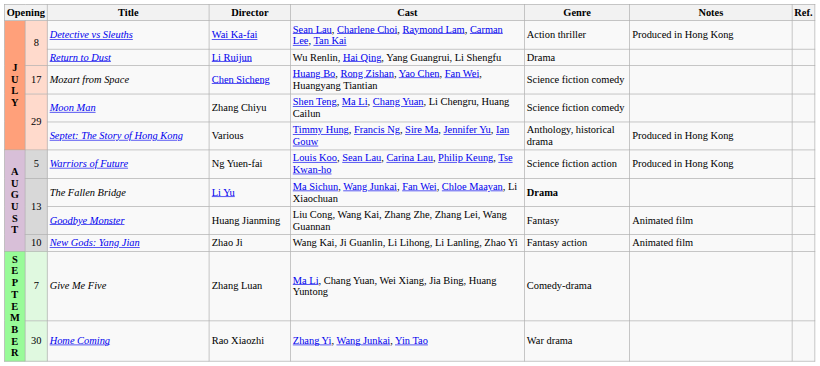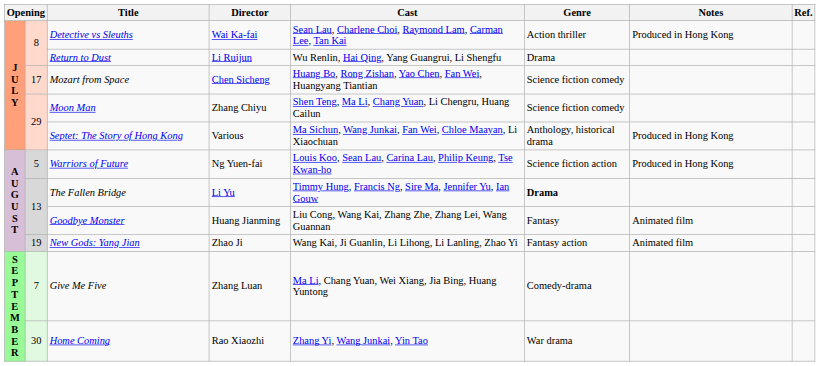(401, 136) Timmy Hung, Francis Ng, Sire Ma, Jennifer Yu, Ian Gouw -> (405, 136) Ma Sichun, Wang Junkai, Fan Wei, Chloe Maayan, Li Xiaochuan
(405, 192) Ma Sichun, Wang Junkai, Fan Wei, Chloe Maayan, Li Xiaochuan -> (401, 192) Timmy Hung, Francis Ng, Sire Ma, Jennifer Yu, Ian Gouw
(36, 243) 10 -> (36, 243) 19
